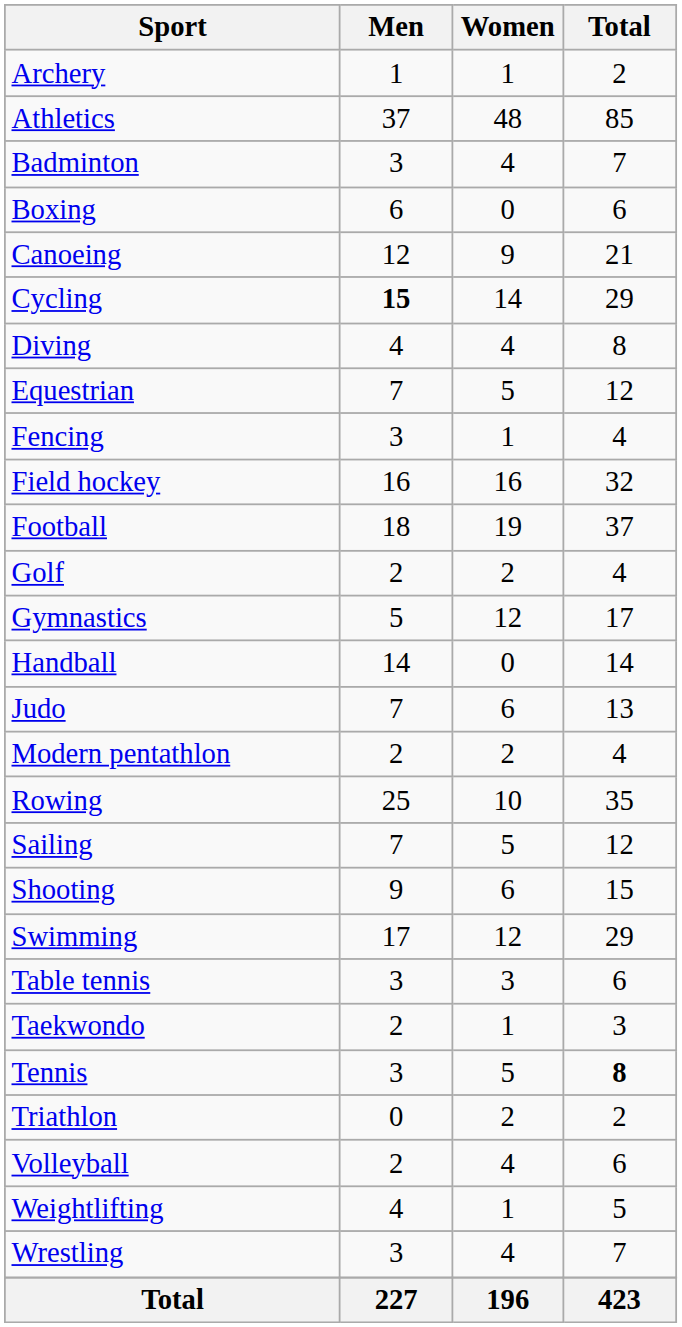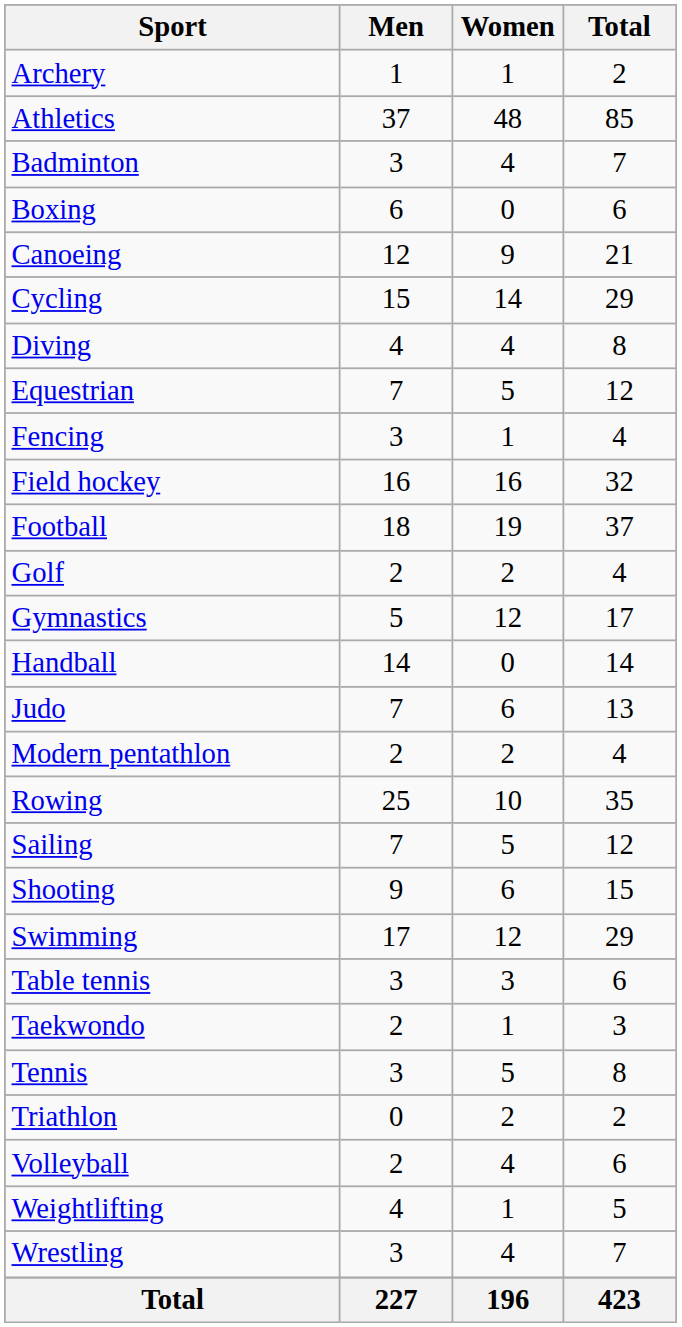(396, 299) bold -> (396, 299) normal
(619, 1071) bold -> (619, 1071) normal
